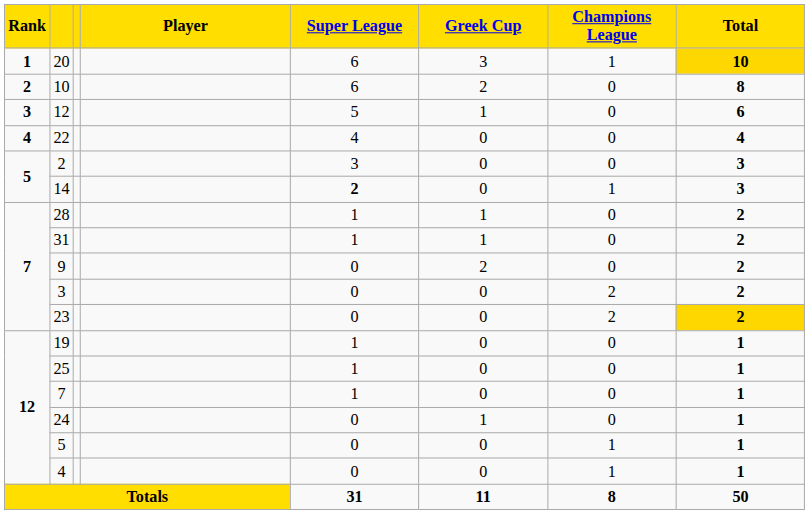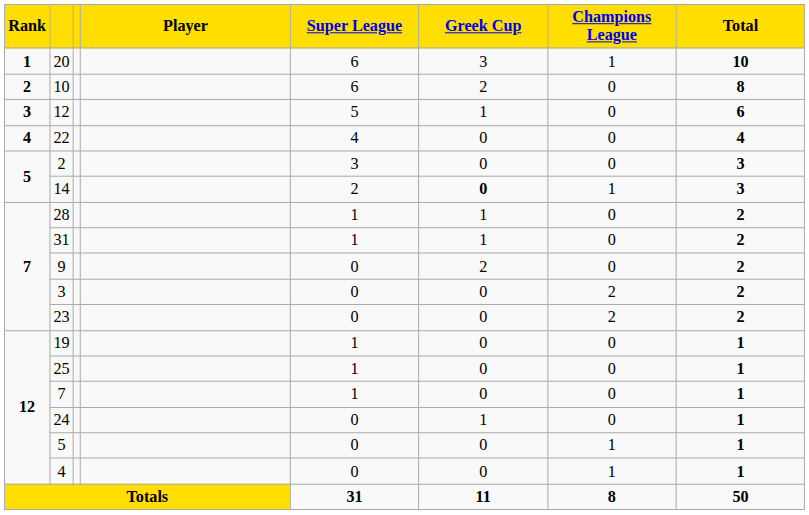(740, 61) gold background -> (740, 61) no background
(355, 189) bold -> (355, 189) normal
(483, 189) normal -> (483, 189) bold
(740, 317) gold background -> (740, 317) no background
